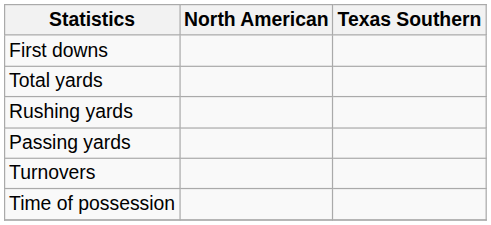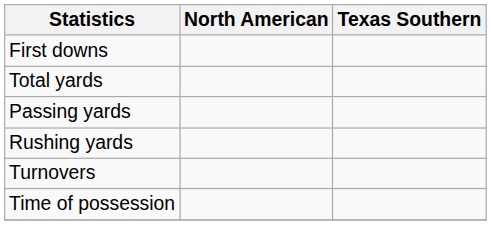rows swapped: (71, 111) <-> (70, 142)
